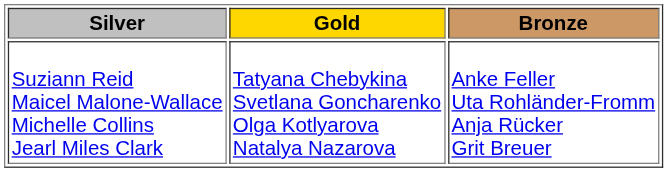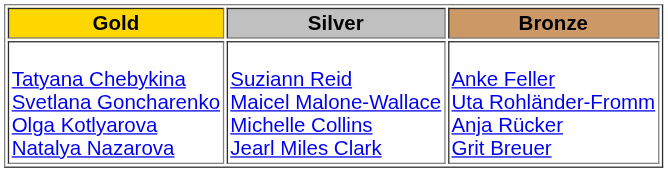columns swapped: (337, 23) <-> (117, 23)
